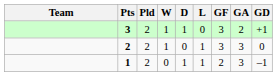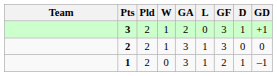columns swapped: (184, 12) <-> (241, 12)
